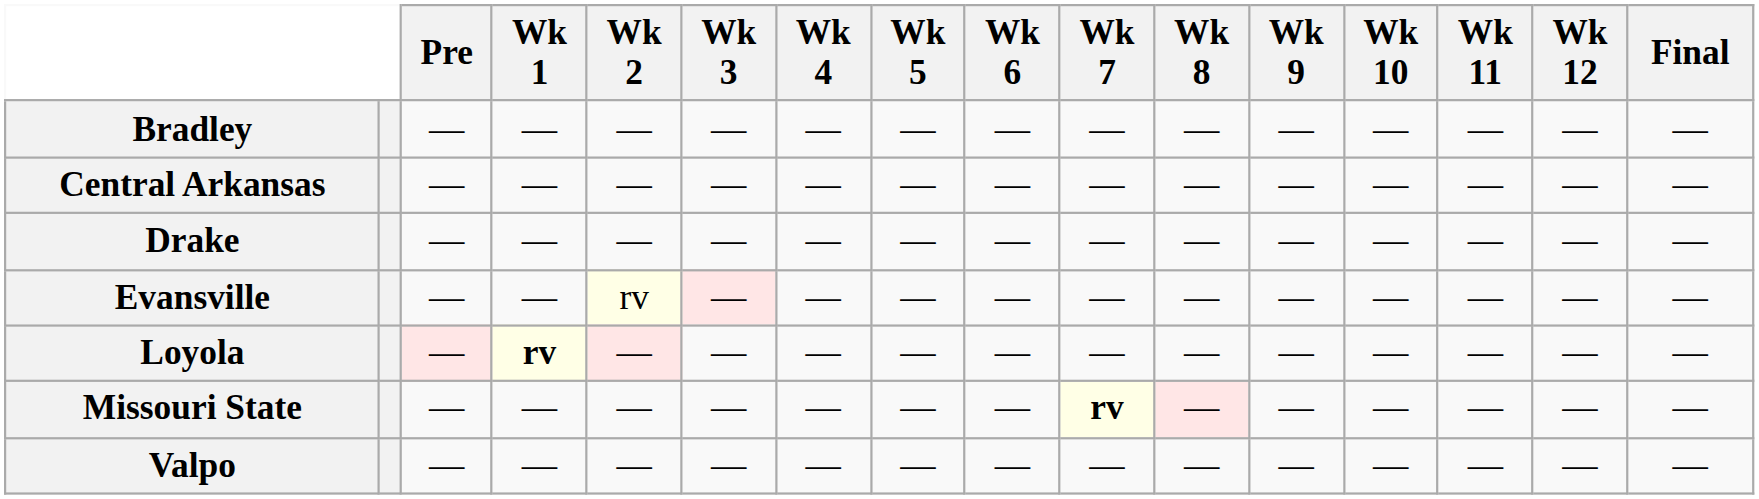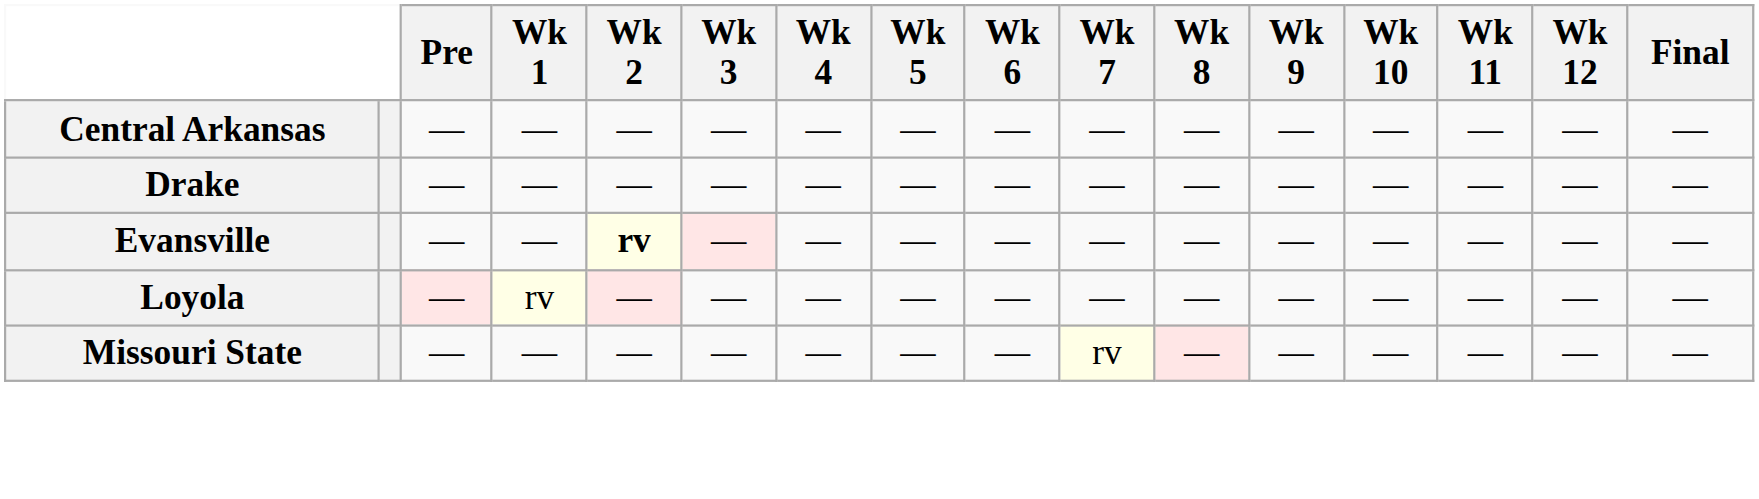- row: (192, 128)
(634, 296) normal -> (634, 240) bold
(540, 352) bold -> (540, 296) normal
(1107, 408) bold -> (1107, 352) normal
- row: (192, 464)
